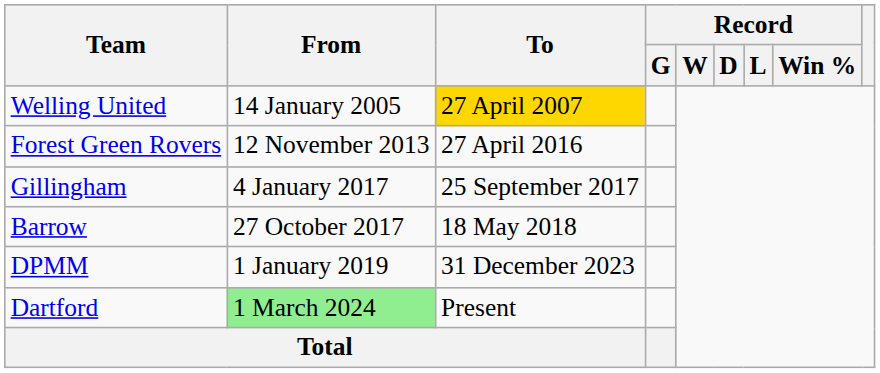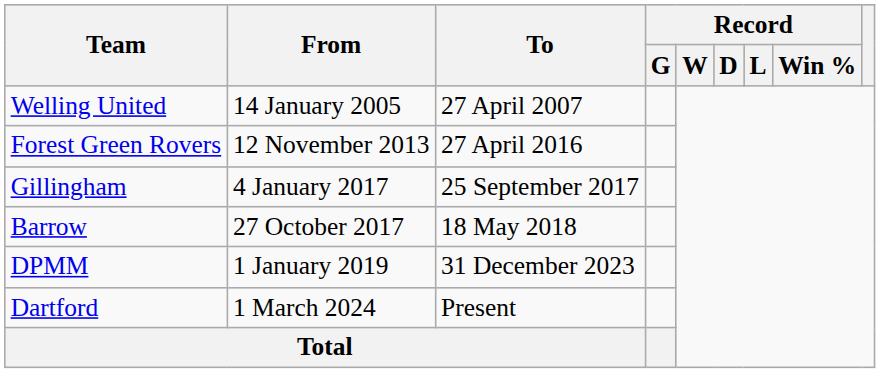(512, 105) gold background -> (512, 105) no background
(304, 307) lightgreen background -> (304, 307) no background
